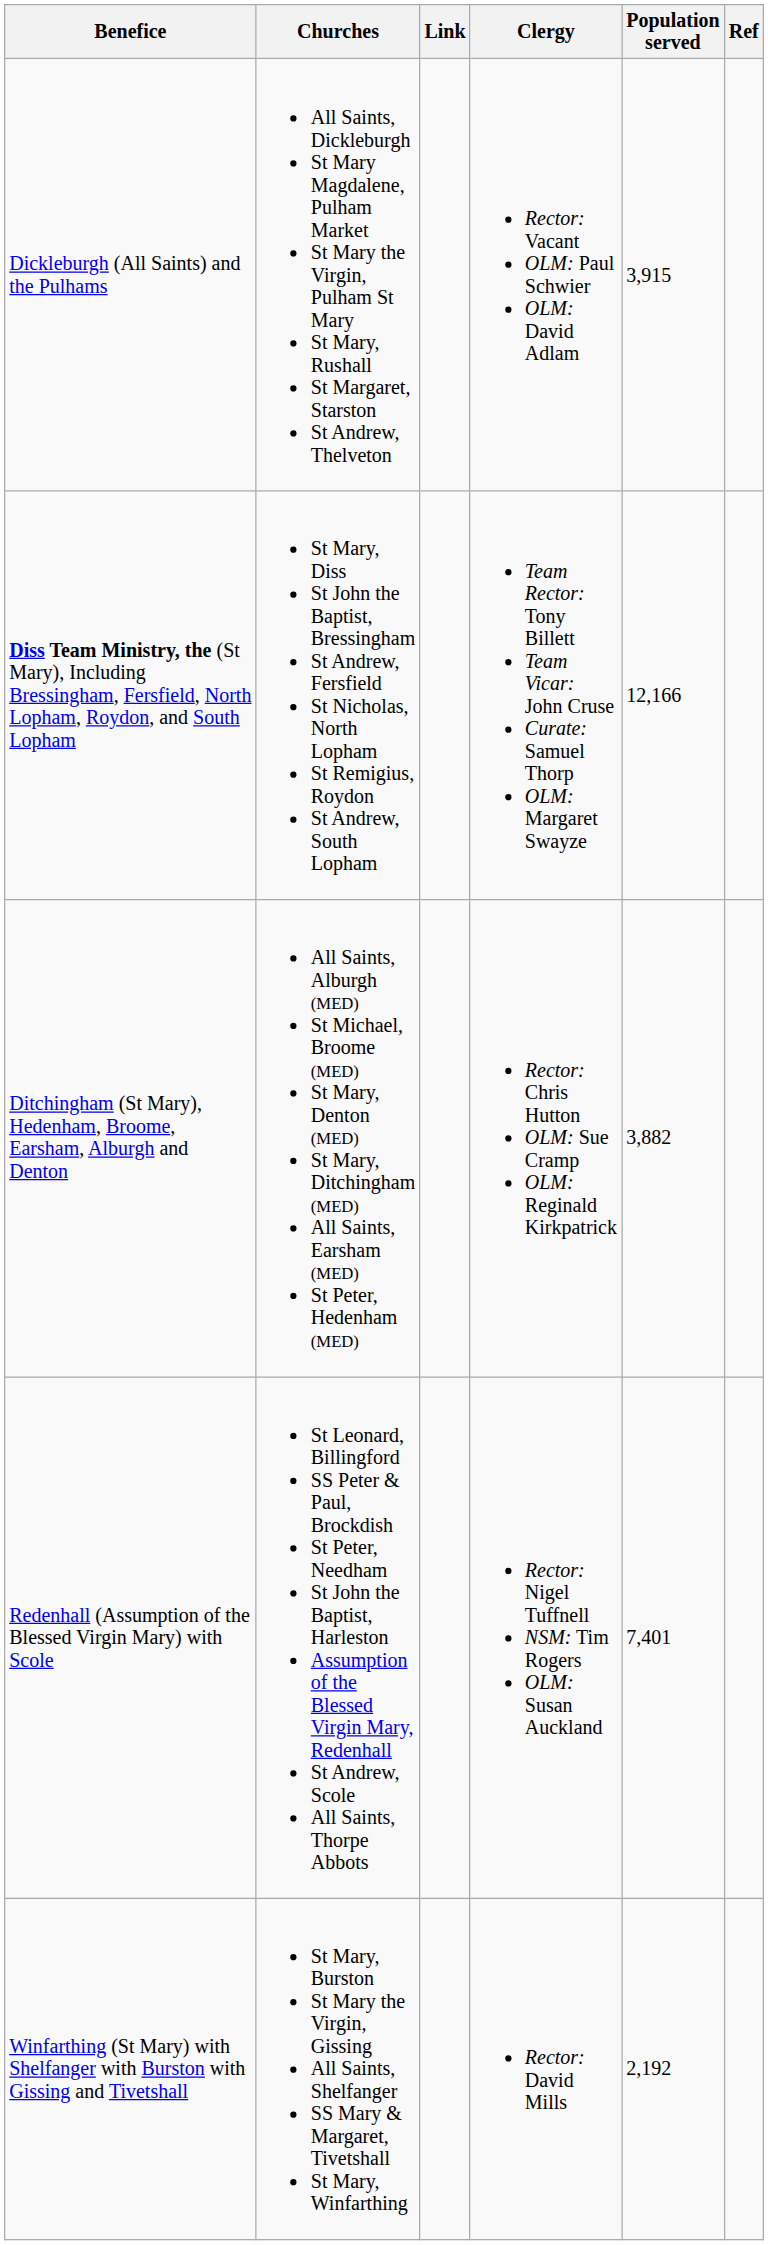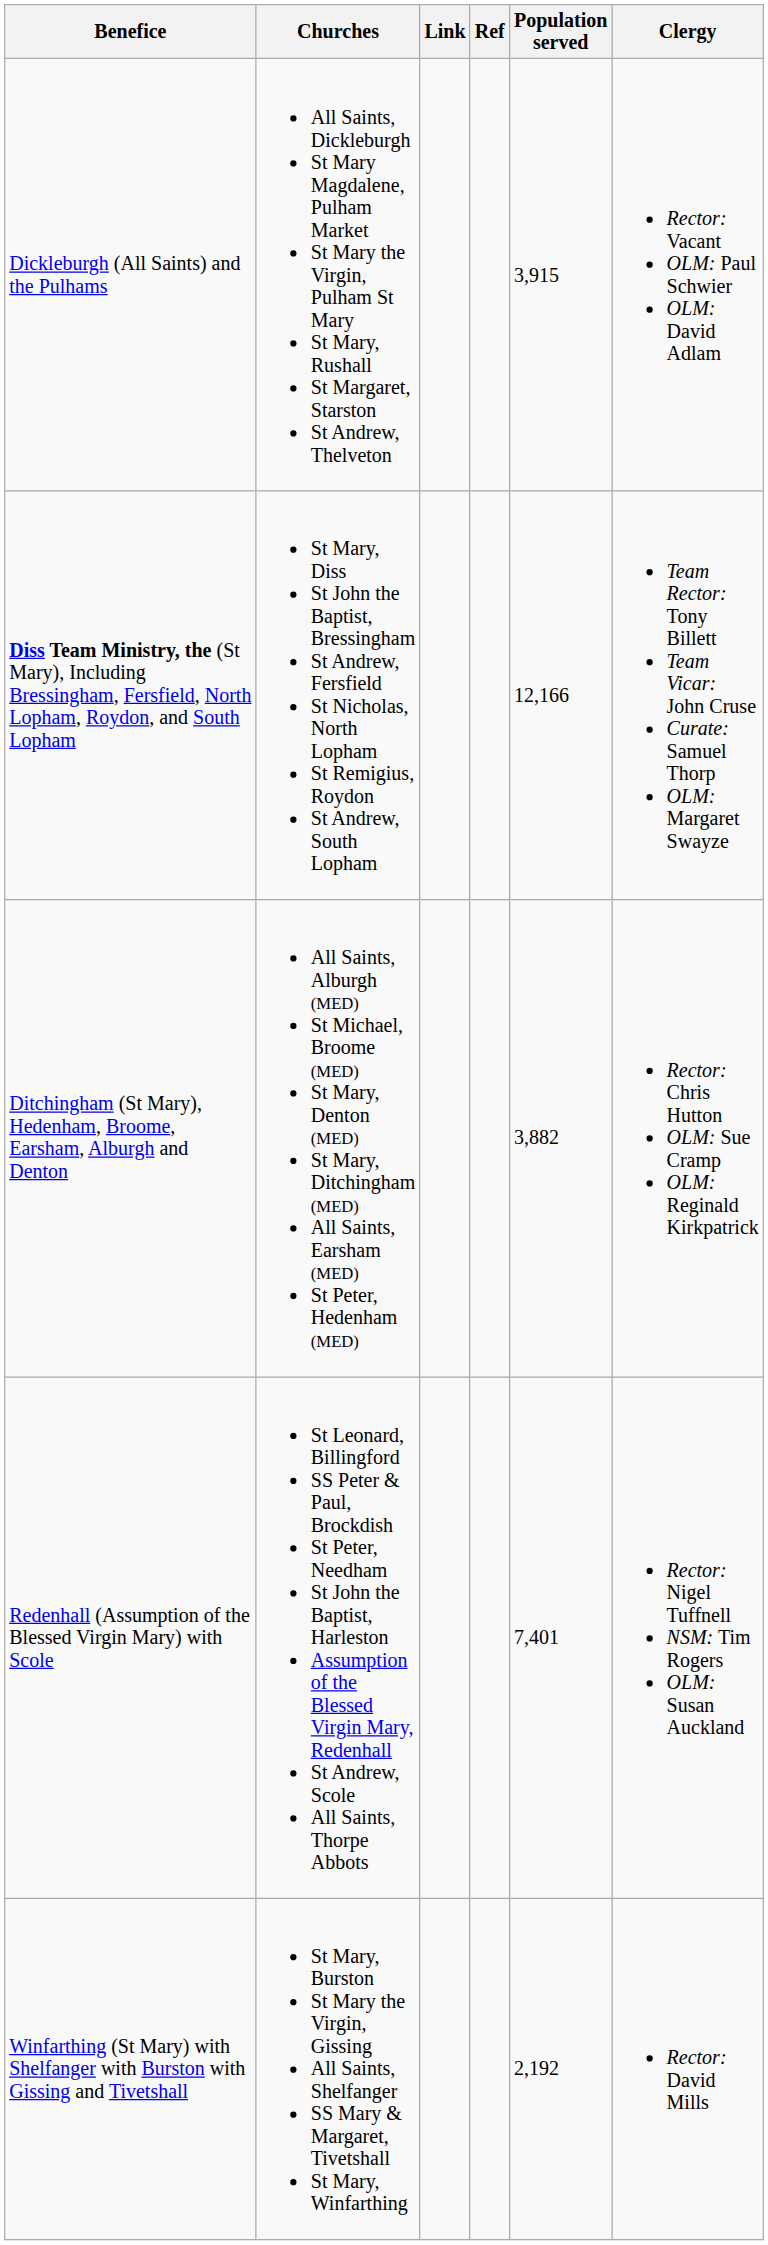columns swapped: (546, 31) <-> (744, 31)
